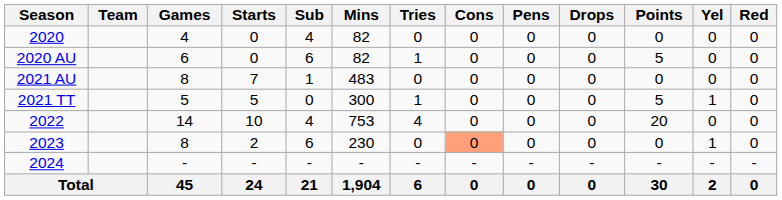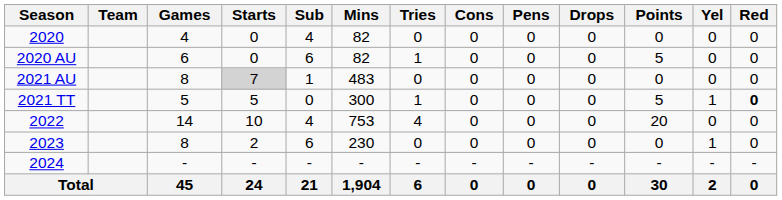(254, 78) no background -> (254, 78) lightgrey background
(754, 100) normal -> (754, 100) bold
(474, 142) lightsalmon background -> (474, 142) no background
